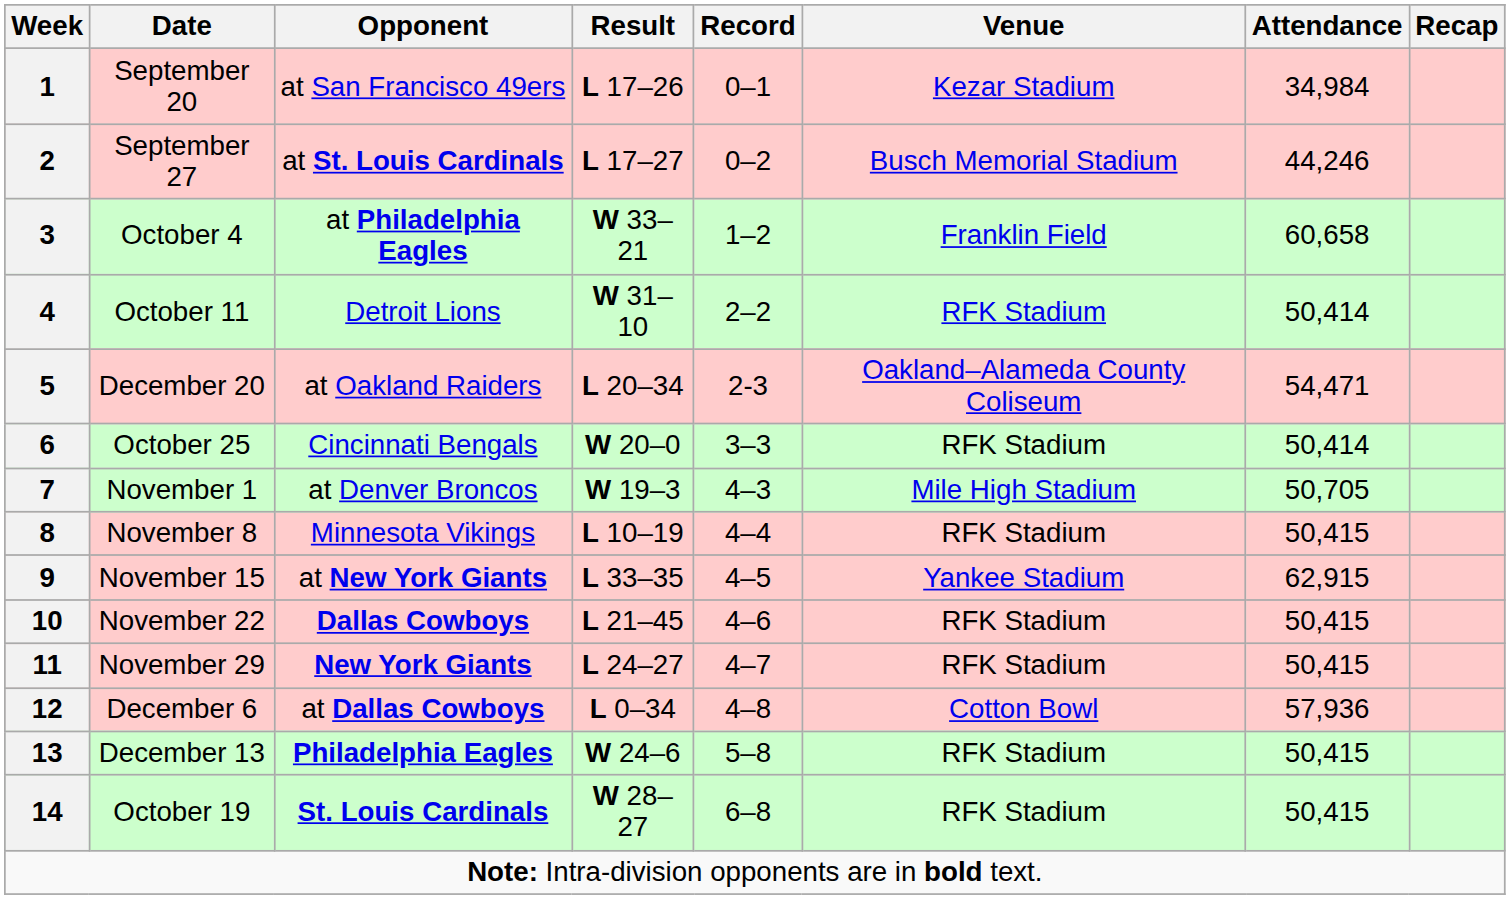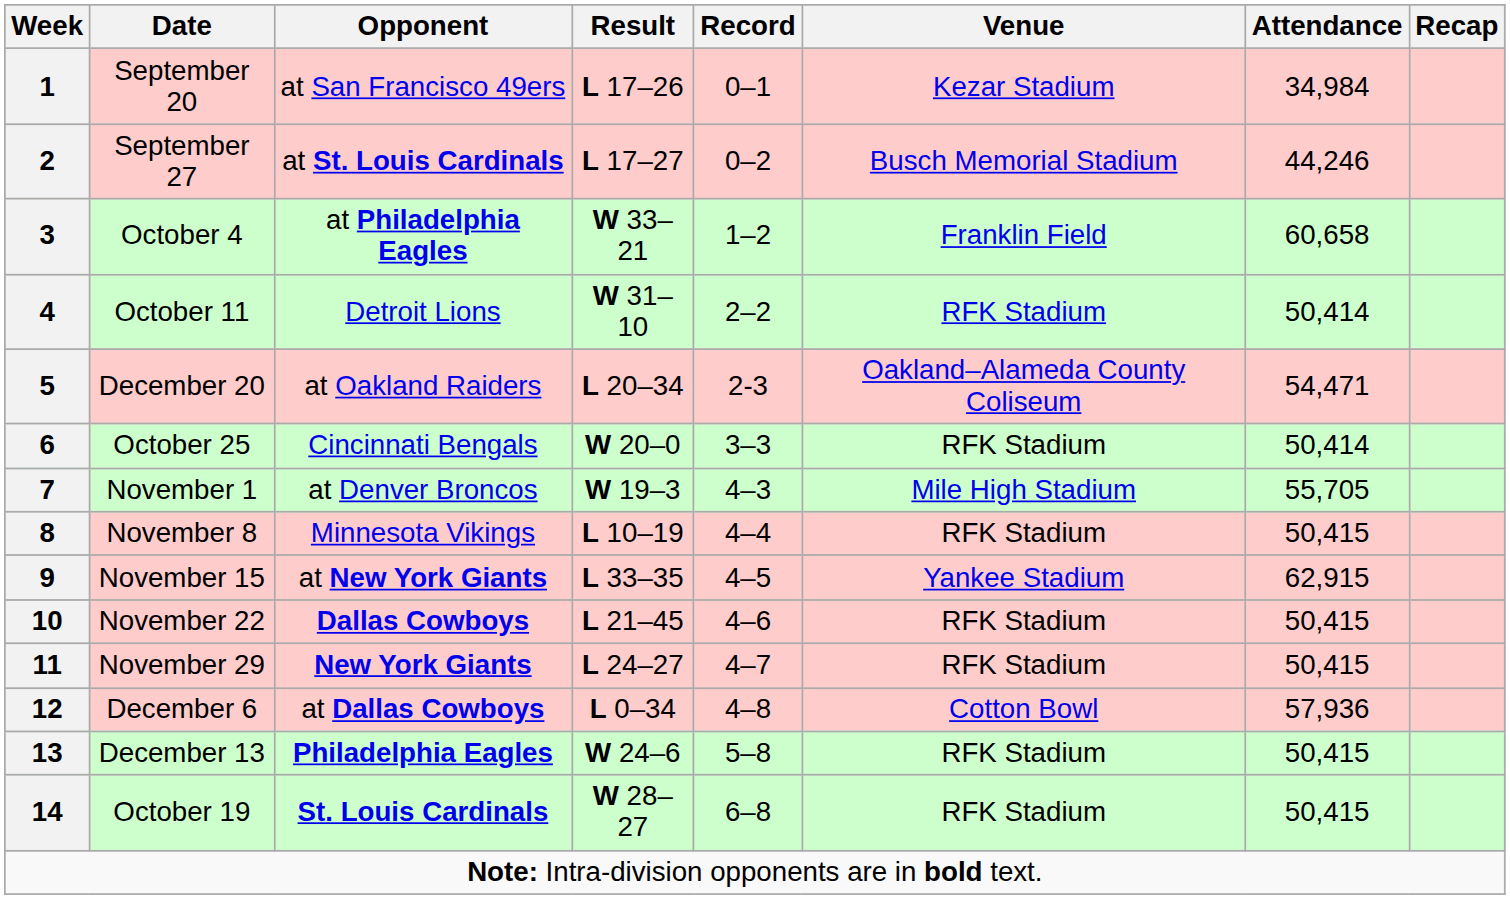(1327, 489) 50,705 -> (1327, 489) 55,705
